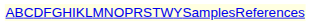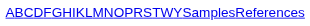(155, 12) lightyellow background -> (155, 12) no background
